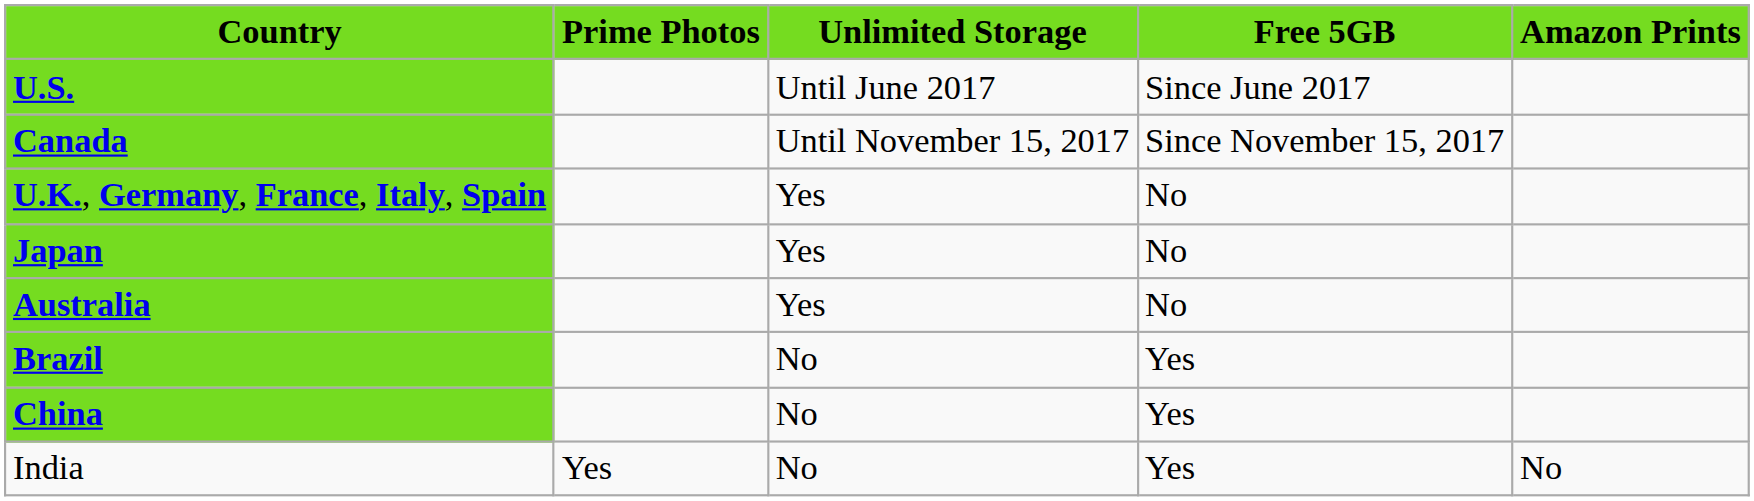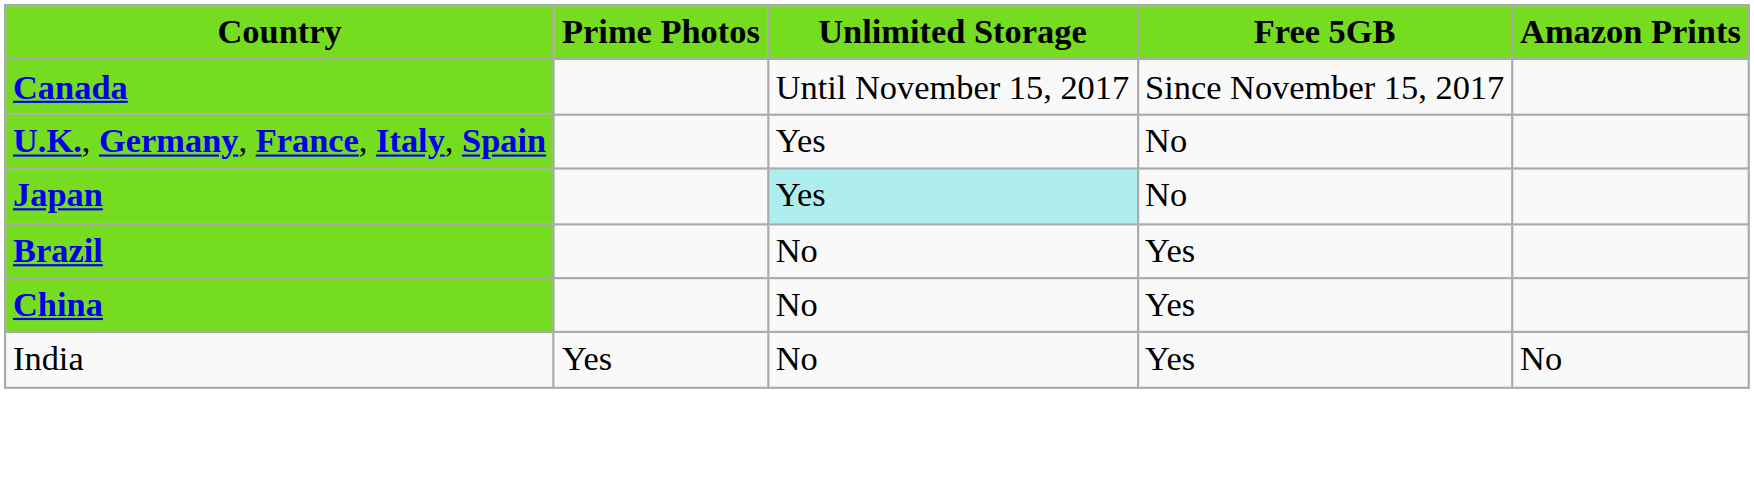- row: (44, 86)
(801, 250) no background -> (801, 195) paleturquoise background
- row: (82, 304)
